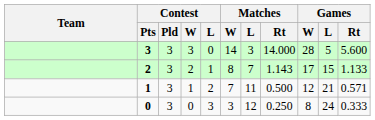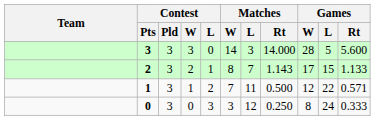(328, 87) 21 -> (328, 87) 22
